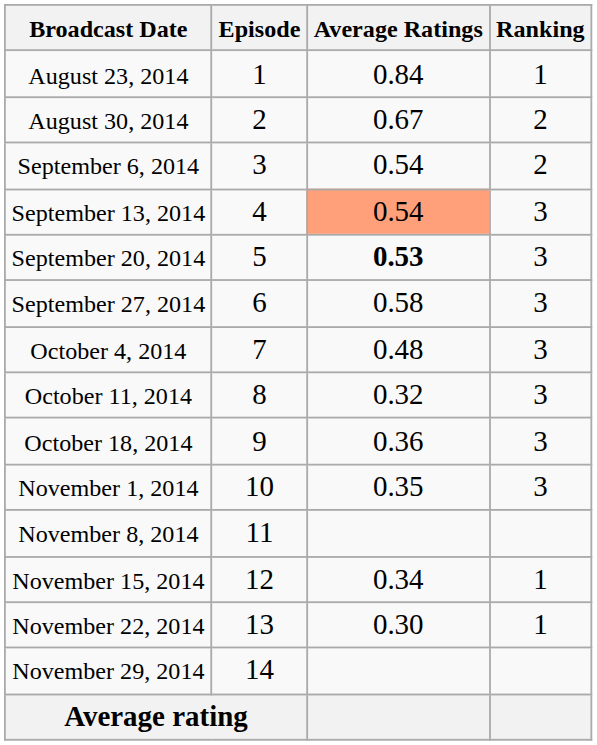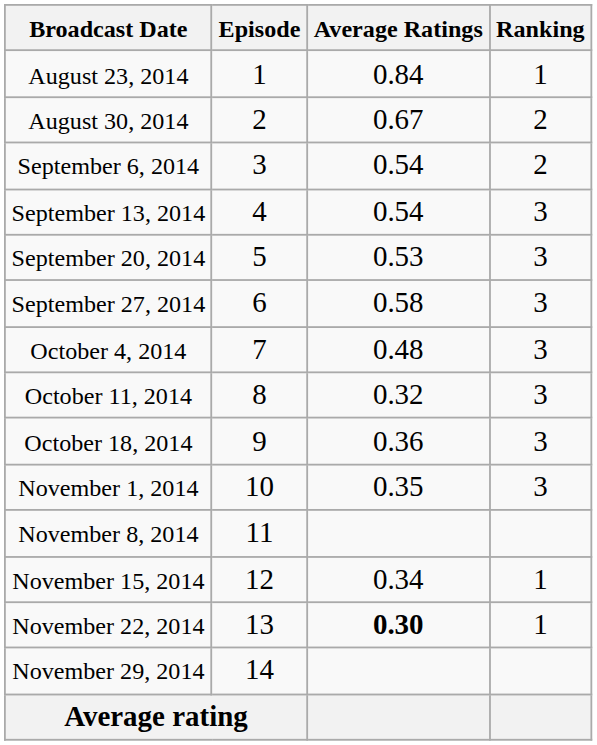(398, 211) lightsalmon background -> (398, 211) no background
(398, 257) bold -> (398, 257) normal
(398, 624) normal -> (398, 624) bold
